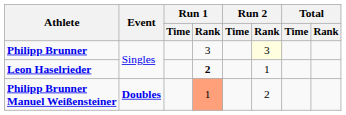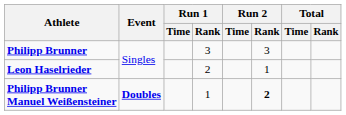(267, 50) lightyellow background -> (267, 50) no background
(208, 69) bold -> (208, 69) normal
(208, 95) lightsalmon background -> (208, 95) no background
(267, 95) normal -> (267, 95) bold
